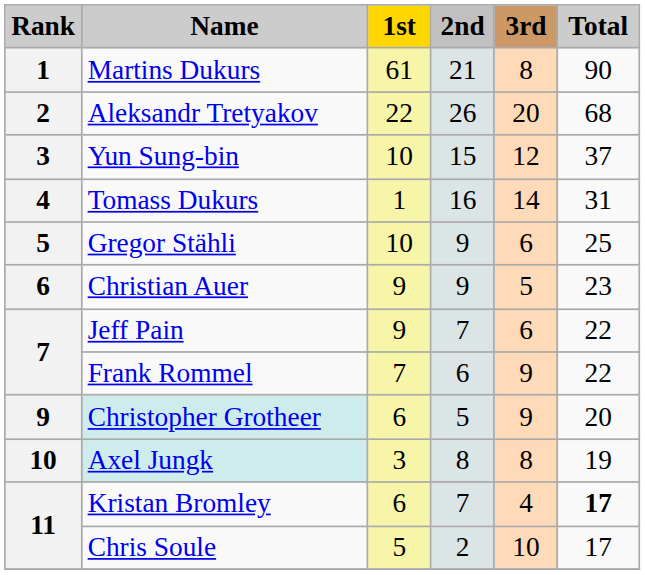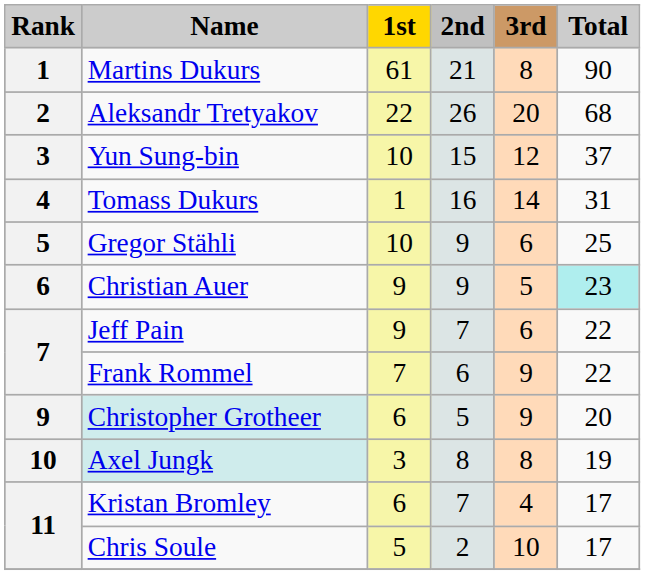(598, 286) no background -> (598, 286) paleturquoise background
(598, 503) bold -> (598, 503) normal
